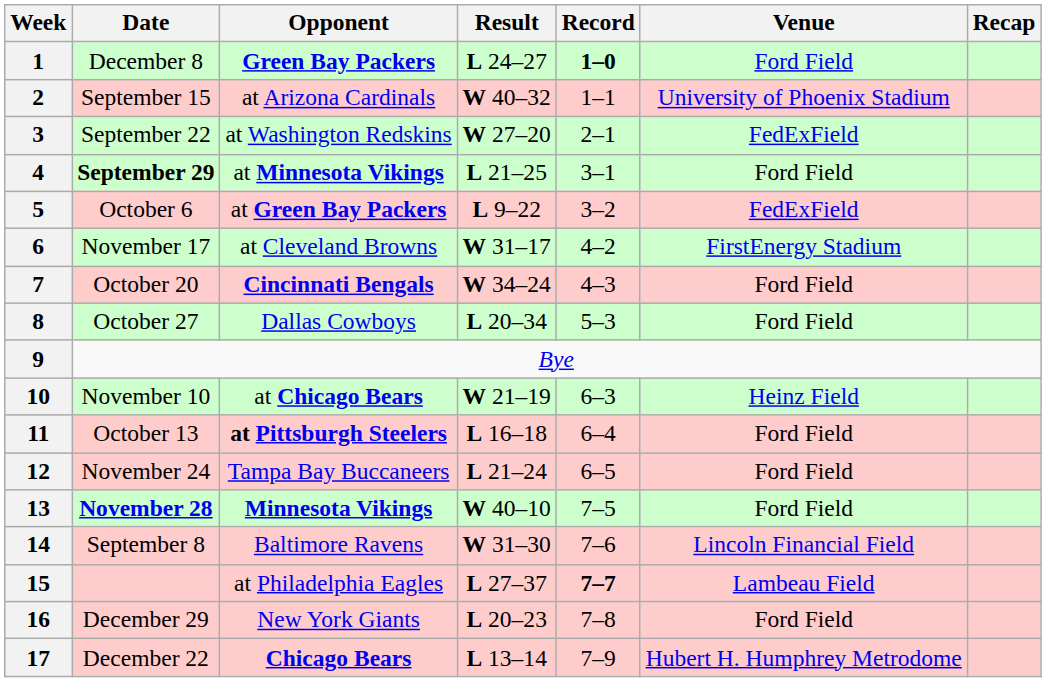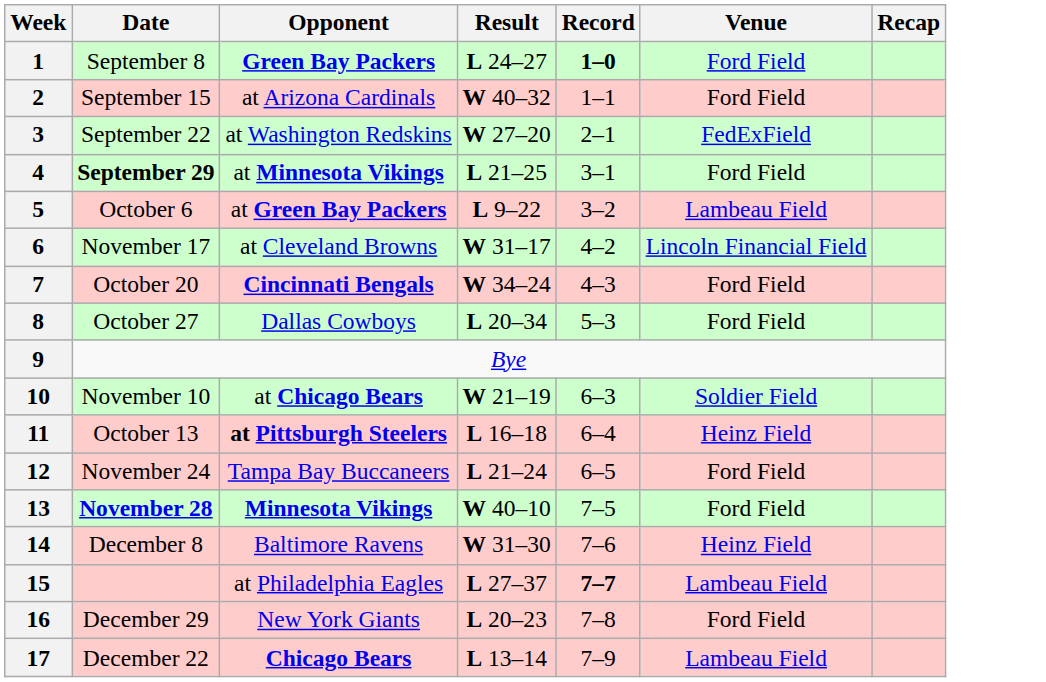(146, 60) December 8 -> (146, 60) September 8
(804, 97) University of Phoenix Stadium -> (756, 97) Ford Field
(804, 209) FedExField -> (756, 209) Lambeau Field
(804, 246) FirstEnergy Stadium -> (756, 246) Lincoln Financial Field
(804, 396) Heinz Field -> (756, 396) Soldier Field
(804, 433) Ford Field -> (756, 433) Heinz Field
(146, 545) September 8 -> (146, 545) December 8
(804, 545) Lincoln Financial Field -> (756, 545) Heinz Field
(804, 657) Hubert H. Humphrey Metrodome -> (756, 657) Lambeau Field
